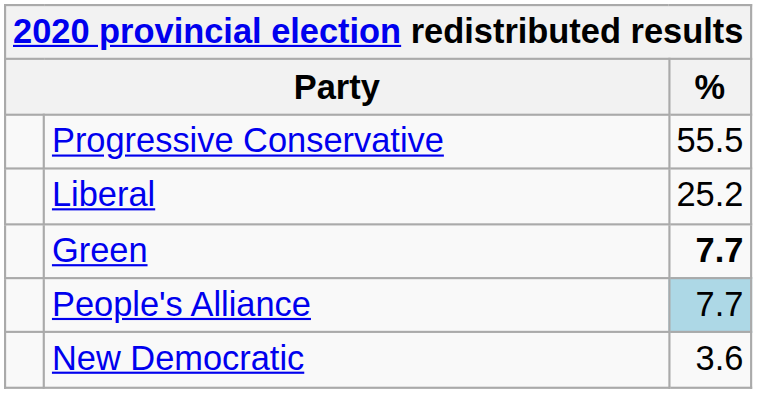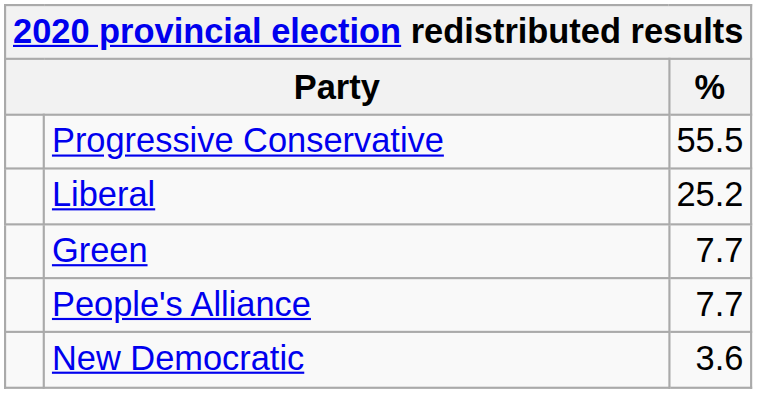(719, 250) bold -> (719, 250) normal
(719, 304) lightblue background -> (719, 304) no background
